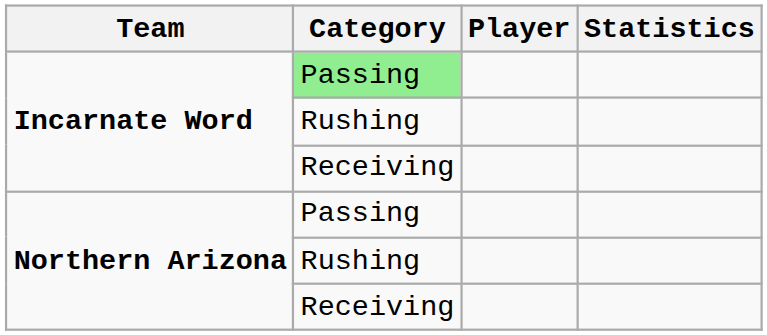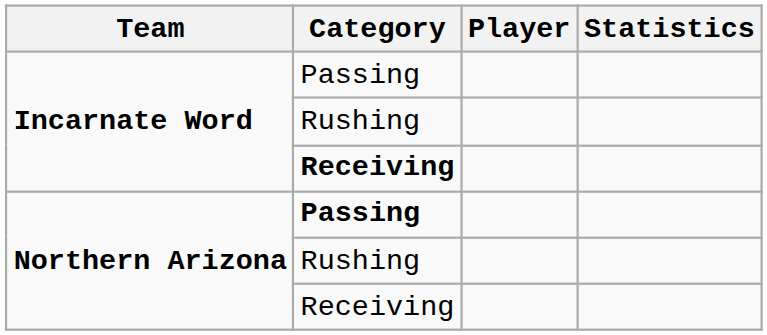(360, 75) lightgreen background -> (360, 75) no background
(377, 168) normal -> (377, 168) bold
(360, 214) normal -> (360, 214) bold
